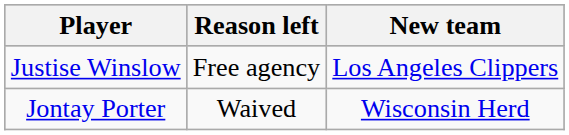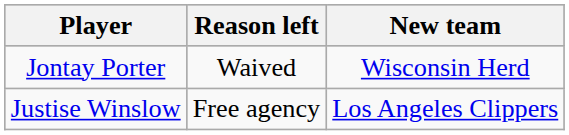rows swapped: (96, 108) <-> (96, 66)
